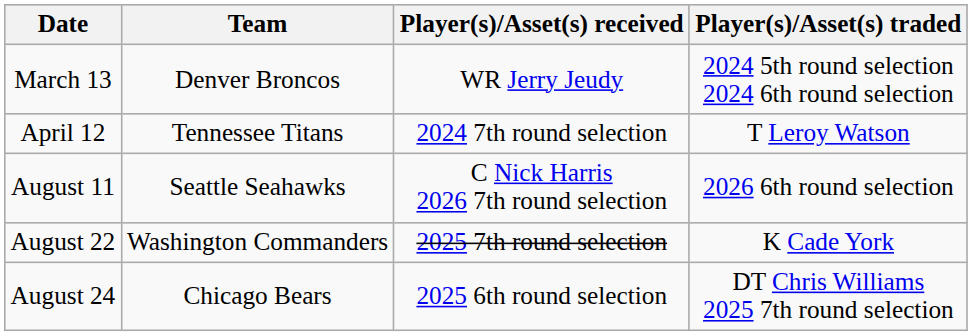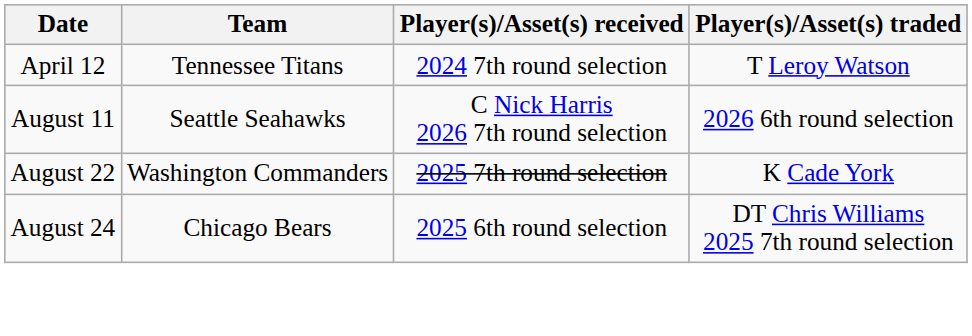- row: (63, 78)
